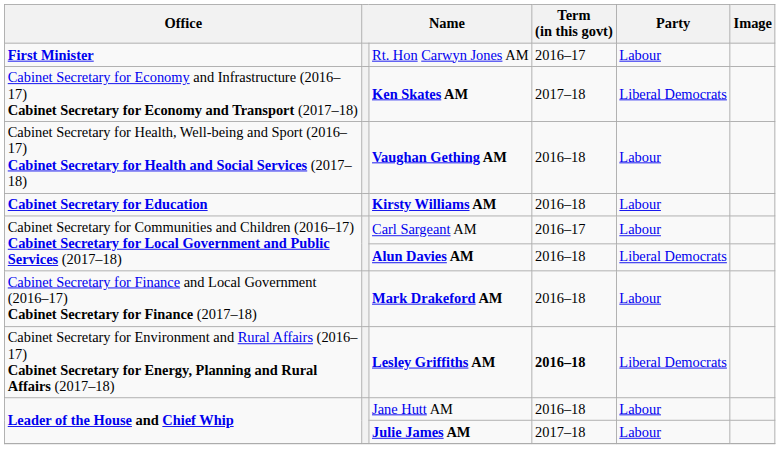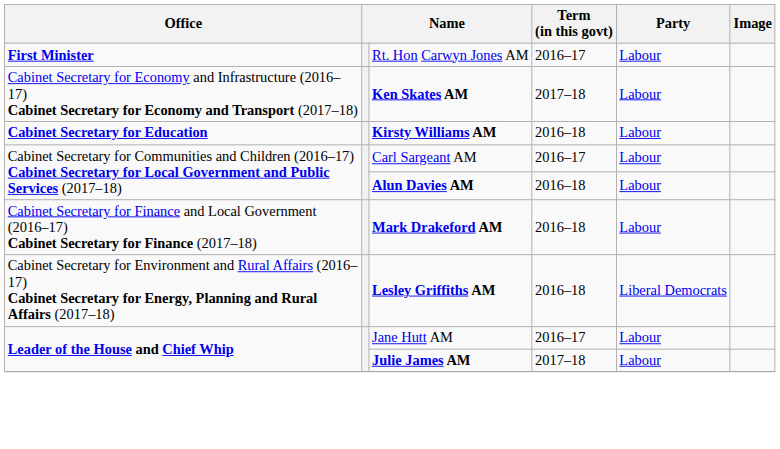(673, 93) Liberal Democrats -> (640, 93) Labour
- row: (439, 157)
(673, 257) Liberal Democrats -> (640, 185) Labour
(560, 362) bold -> (560, 290) normal
(560, 409) 2016–18 -> (560, 337) 2016–17
